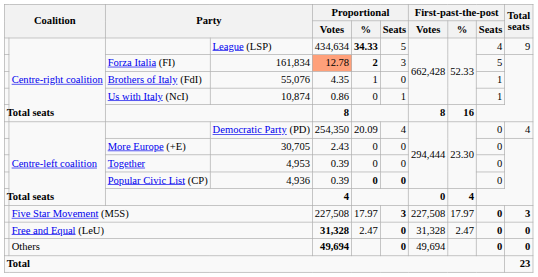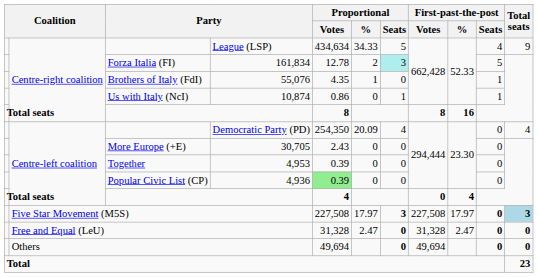(366, 46) bold -> (366, 46) normal
(337, 63) lightsalmon background -> (337, 63) no background
(375, 63) bold -> (375, 63) normal
(403, 63) no background -> (403, 63) paleturquoise background
(340, 180) no background -> (340, 180) lightgreen background
(375, 180) bold -> (375, 180) normal
(403, 180) bold -> (403, 180) normal
(528, 213) no background -> (528, 213) lightblue background
(335, 230) bold -> (335, 230) normal
(335, 247) bold -> (335, 247) normal
